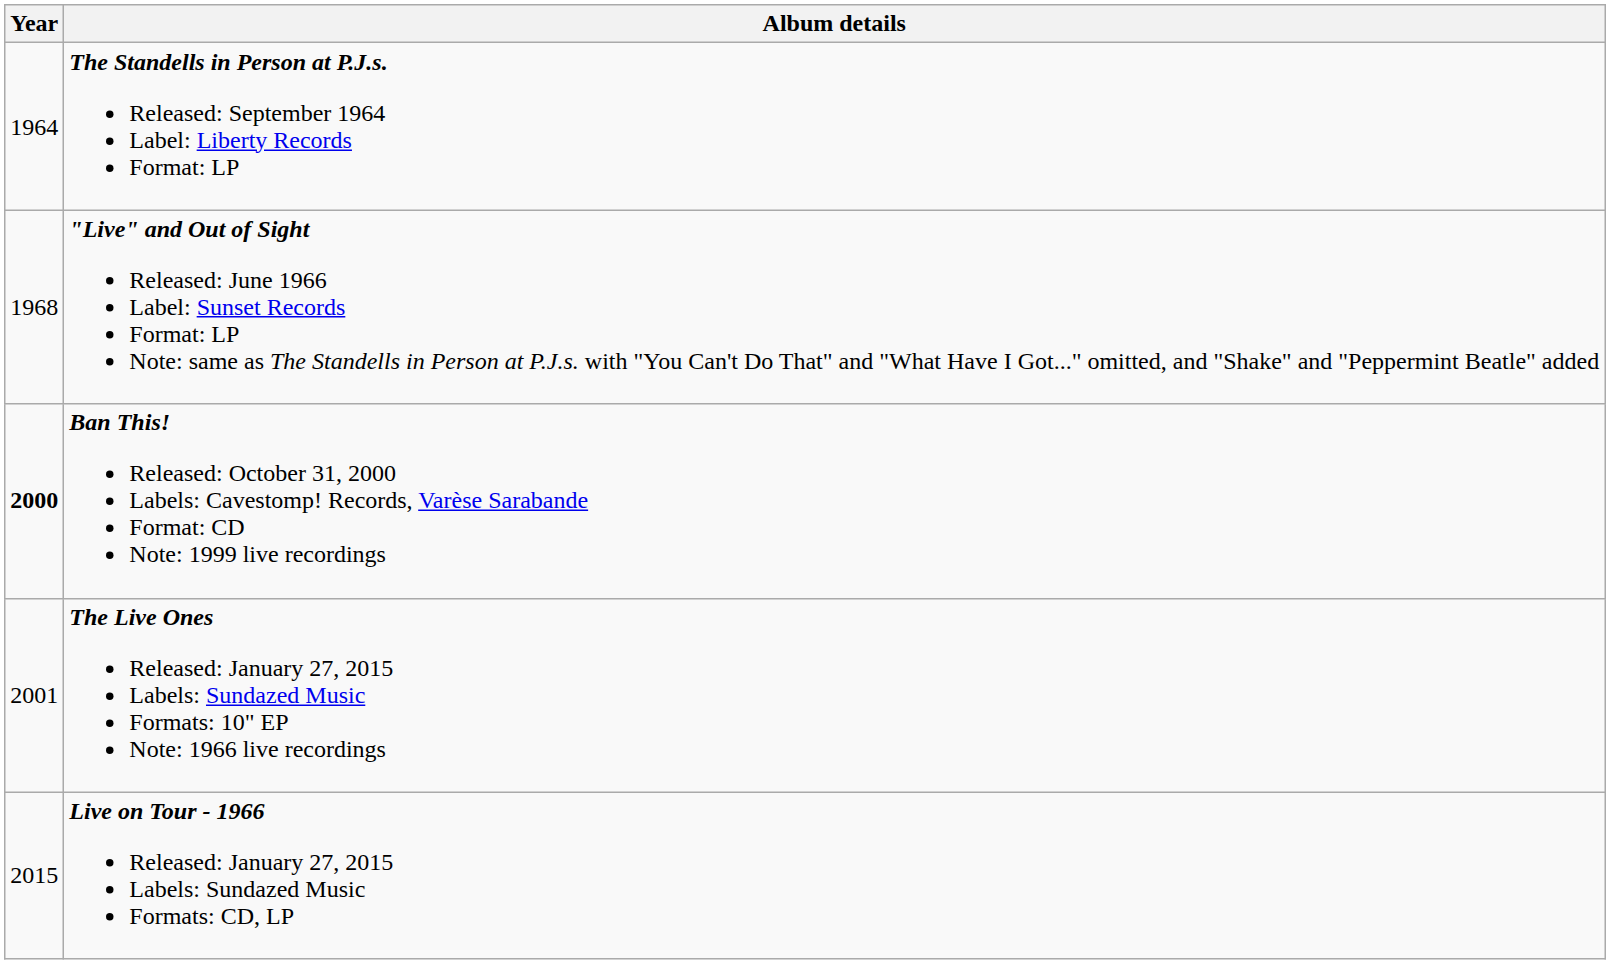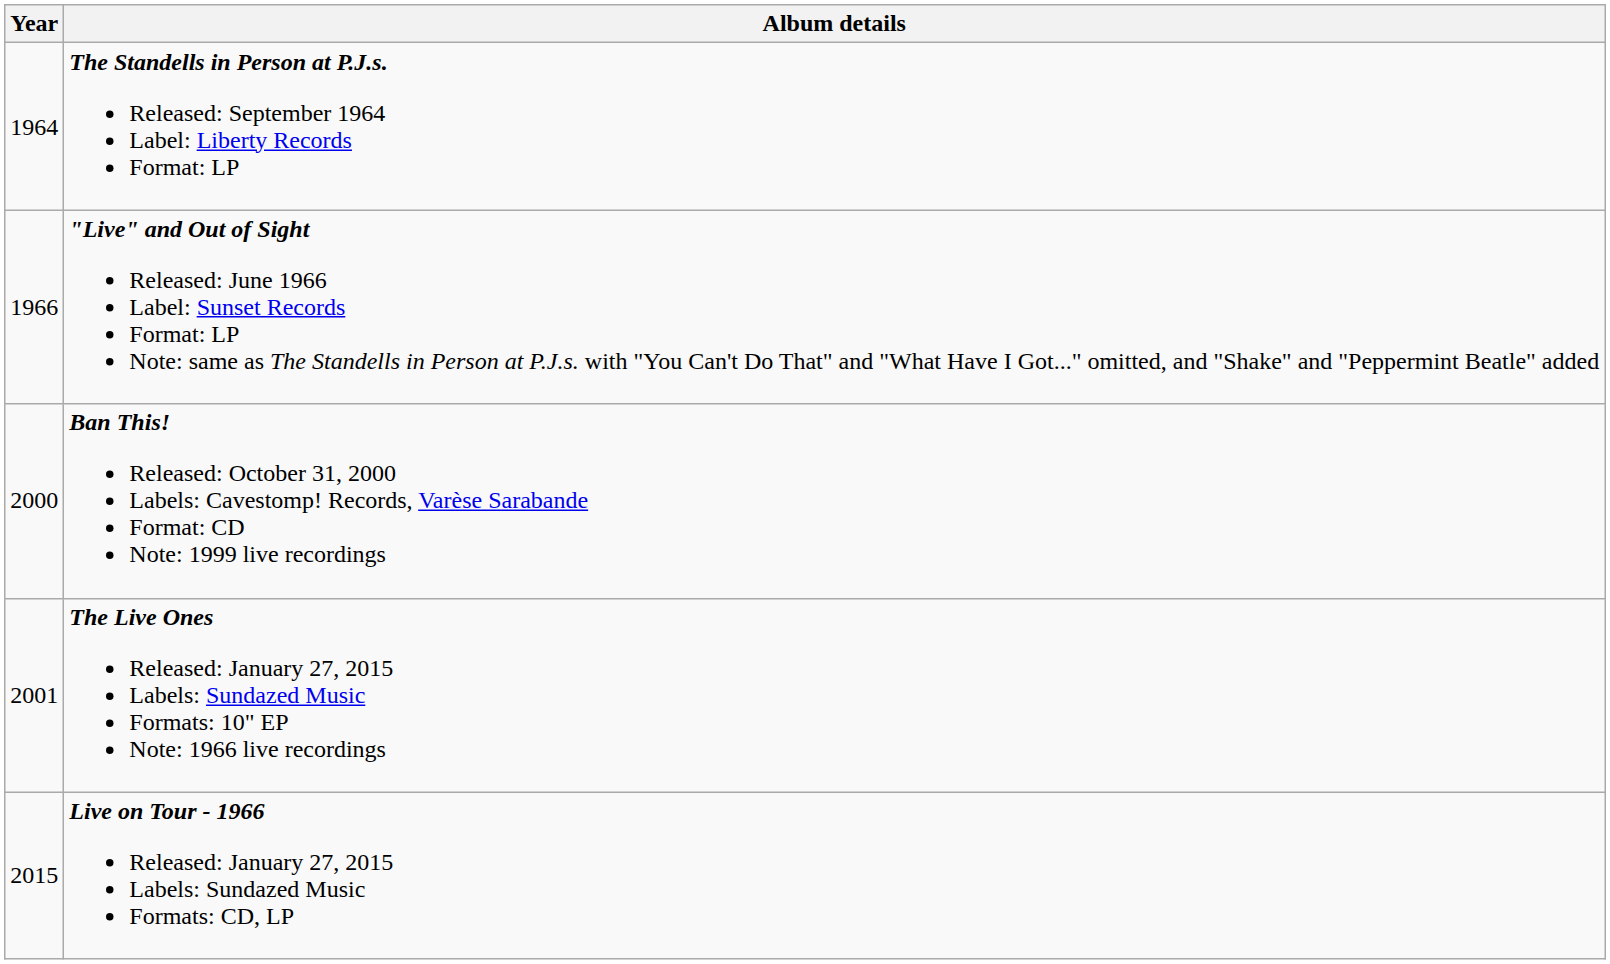(34, 306) 1968 -> (34, 306) 1966
(34, 500) bold -> (34, 500) normal
